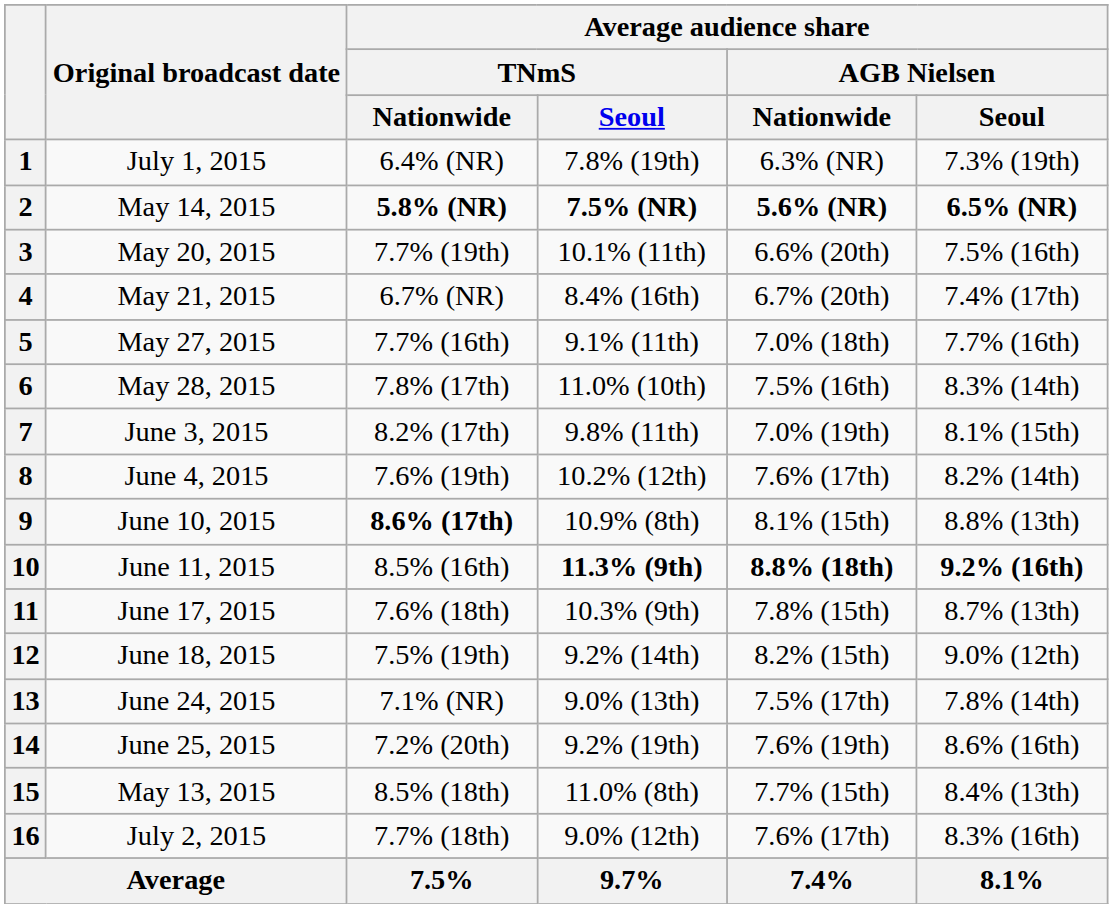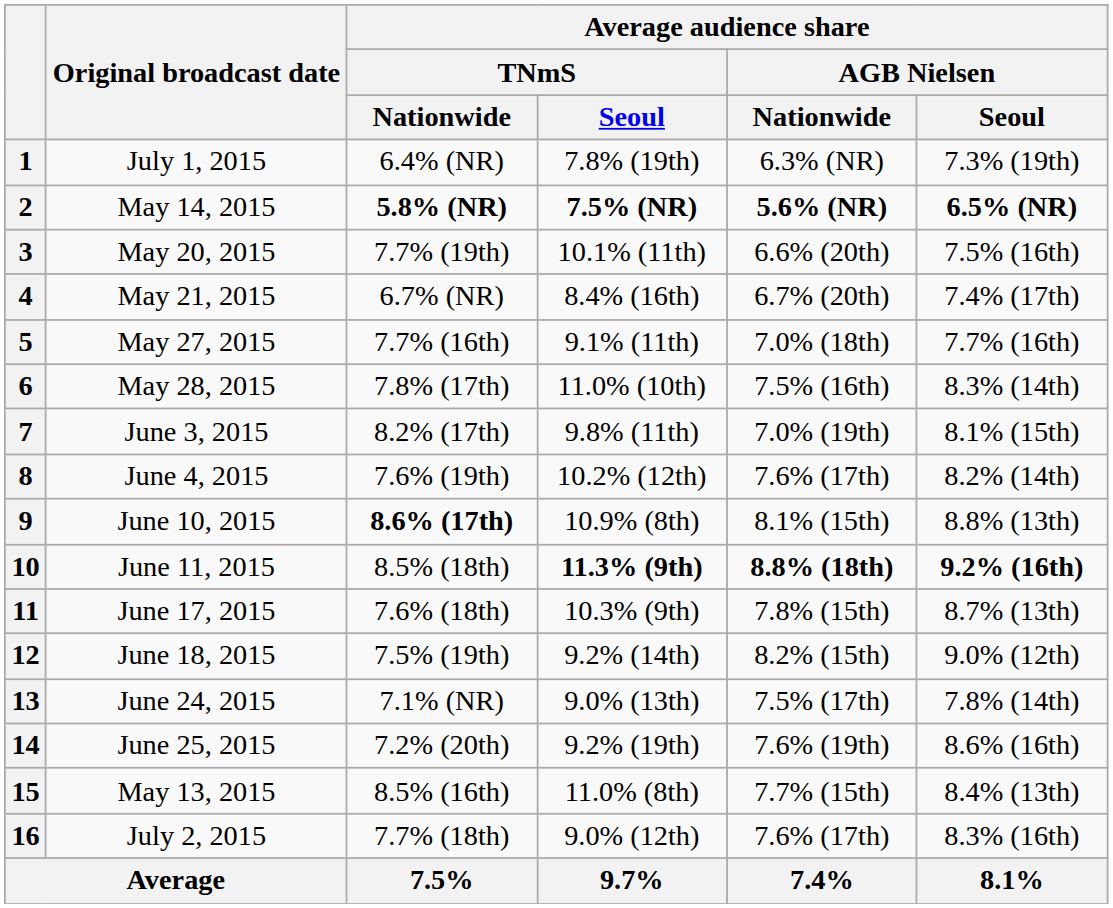(442, 565) 8.5% (16th) -> (442, 565) 8.5% (18th)
(442, 790) 8.5% (18th) -> (442, 790) 8.5% (16th)
